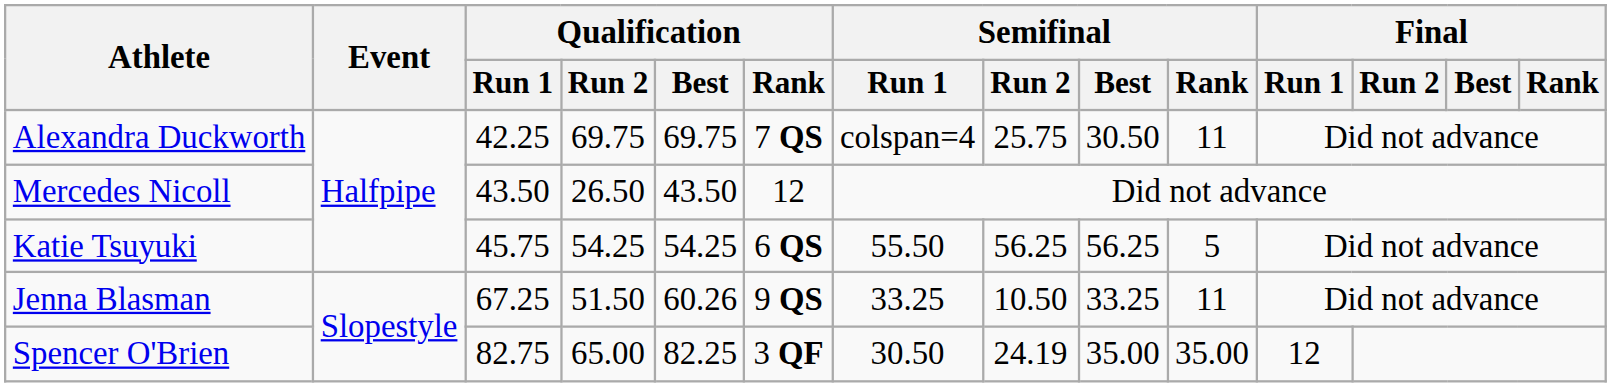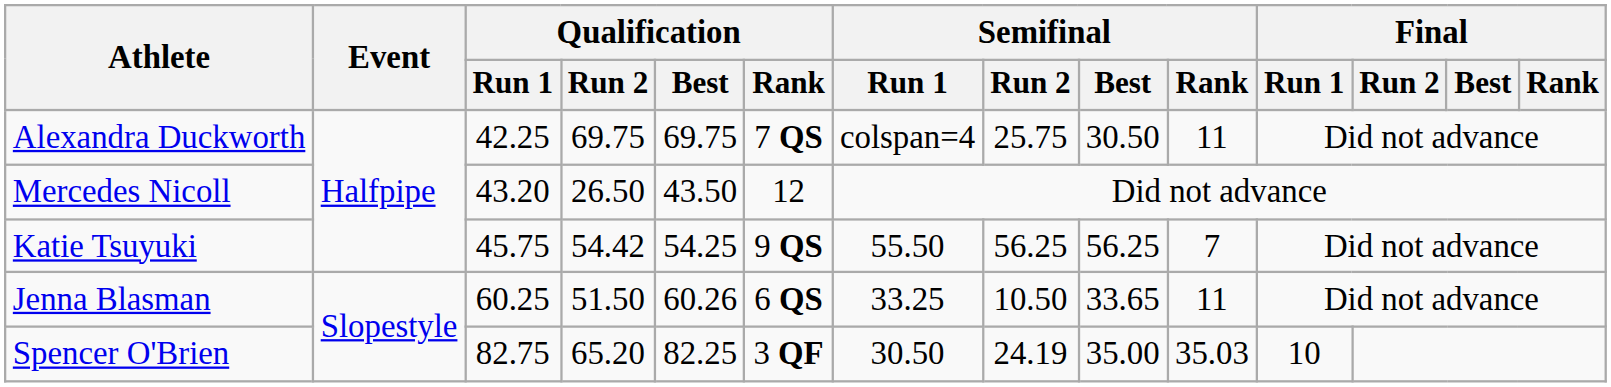(513, 191) 43.50 -> (513, 191) 43.20
(608, 245) 54.25 -> (608, 245) 54.42
(789, 245) 6 QS -> (789, 245) 9 QS
(1212, 245) 5 -> (1212, 245) 7
(513, 299) 67.25 -> (513, 299) 60.25
(789, 299) 9 QS -> (789, 299) 6 QS
(1123, 299) 33.25 -> (1123, 299) 33.65
(608, 353) 65.00 -> (608, 353) 65.20
(1212, 353) 35.00 -> (1212, 353) 35.03
(1304, 353) 12 -> (1304, 353) 10
